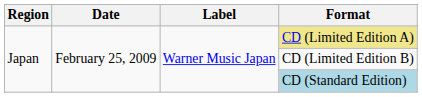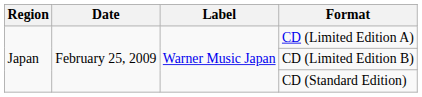(348, 37) khaki background -> (348, 37) no background
(344, 80) lightblue background -> (344, 80) no background
